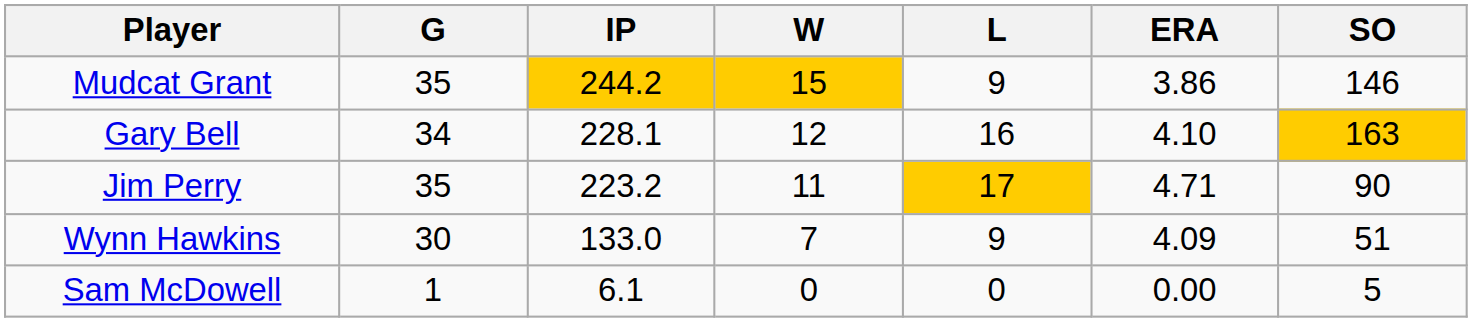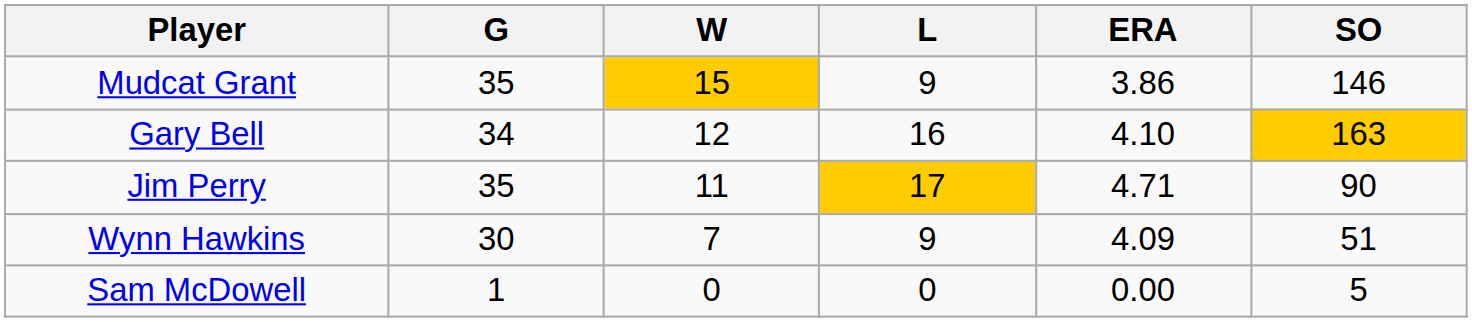- column: (621, 30)
